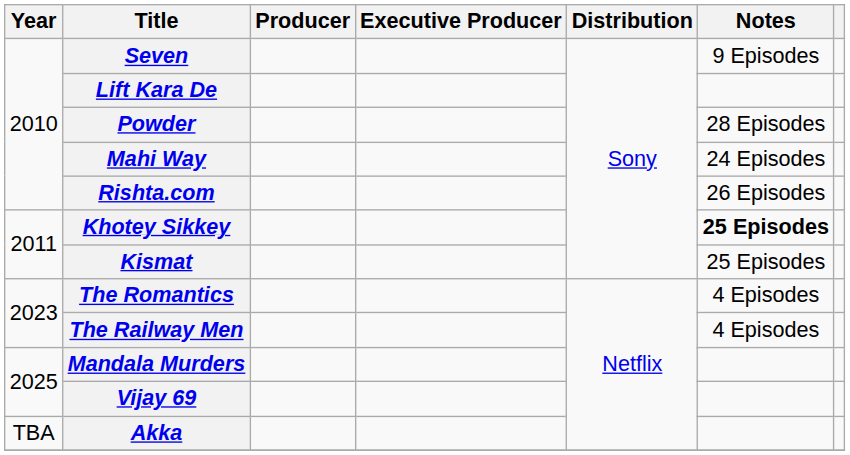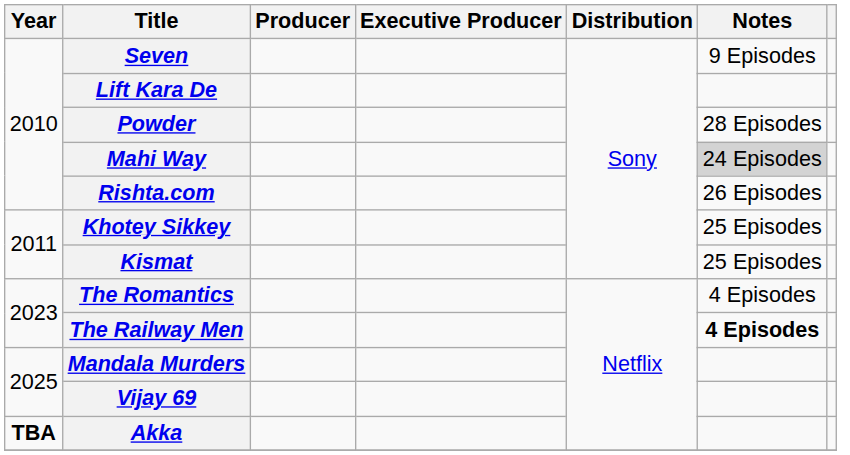(766, 158) no background -> (762, 158) lightgrey background
(766, 227) bold -> (762, 227) normal
(766, 329) normal -> (762, 329) bold
(34, 432) normal -> (34, 432) bold
